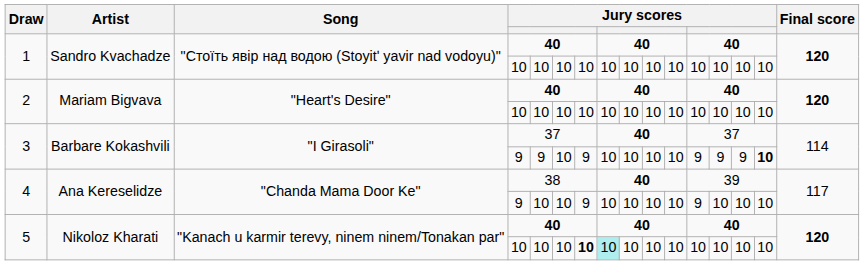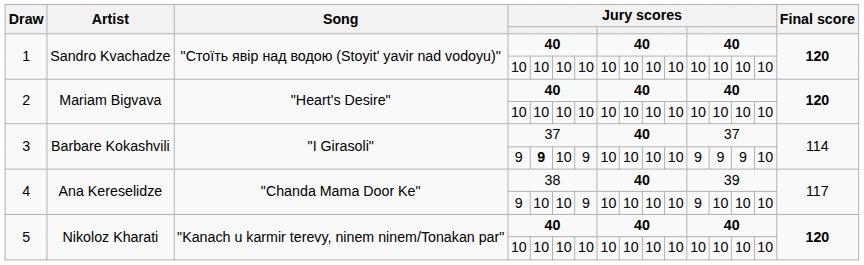(541, 157) normal -> (541, 157) bold
(765, 157) bold -> (765, 157) normal
(586, 248) bold -> (586, 248) normal
(608, 248) paleturquoise background -> (608, 248) no background
